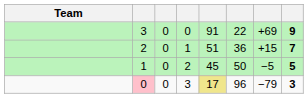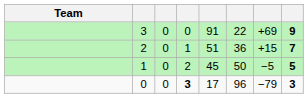(144, 84) pink background -> (144, 84) no background
(188, 84) normal -> (188, 84) bold
(212, 84) khaki background -> (212, 84) no background
